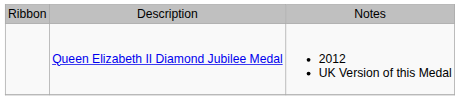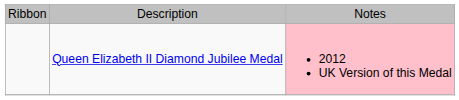(370, 66) no background -> (370, 66) pink background
